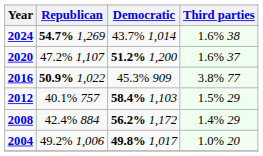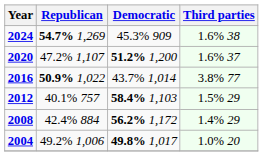(144, 36) 43.7% 1,014 -> (144, 36) 45.3% 909
(144, 77) 45.3% 909 -> (144, 77) 43.7% 1,014
